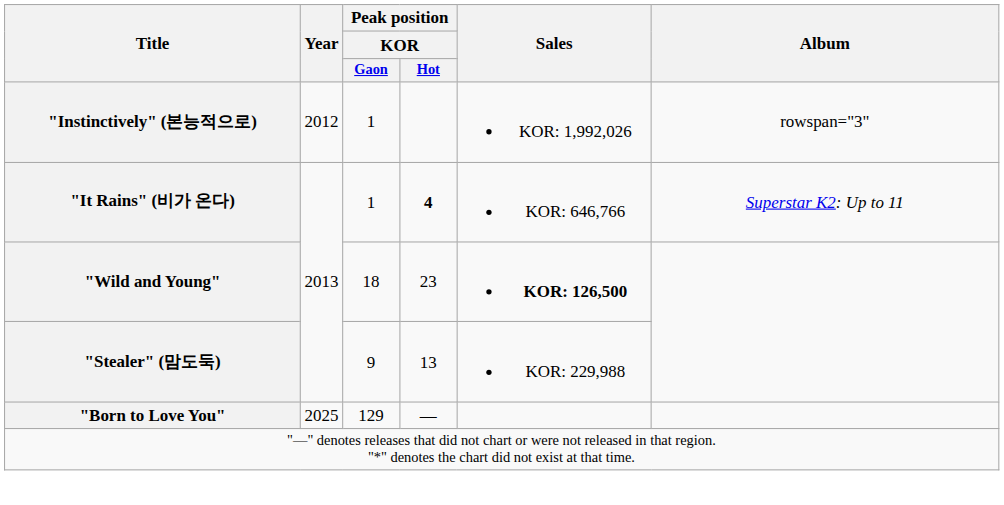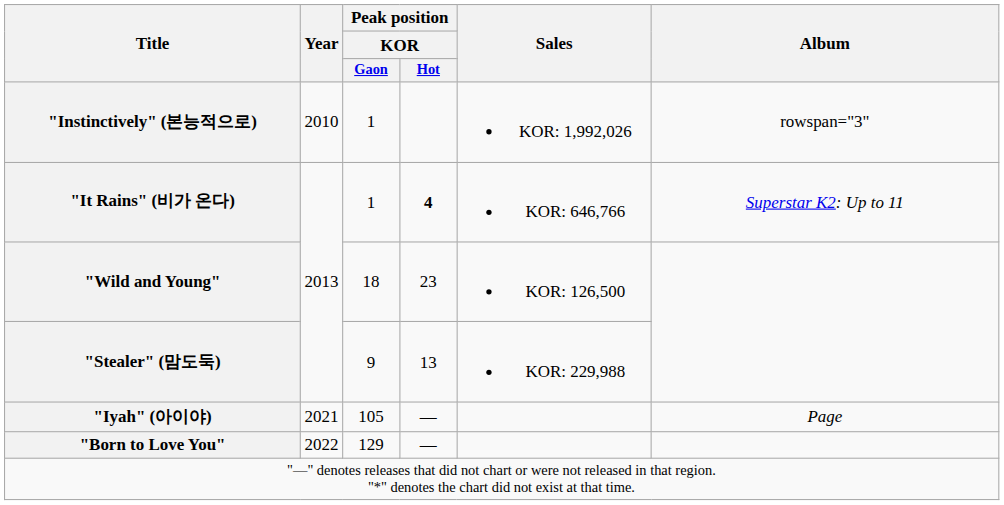(322, 122) 2012 -> (322, 122) 2010
(554, 291) bold -> (554, 291) normal
+ row: (153, 416)
(322, 415) 2025 -> (322, 445) 2022
